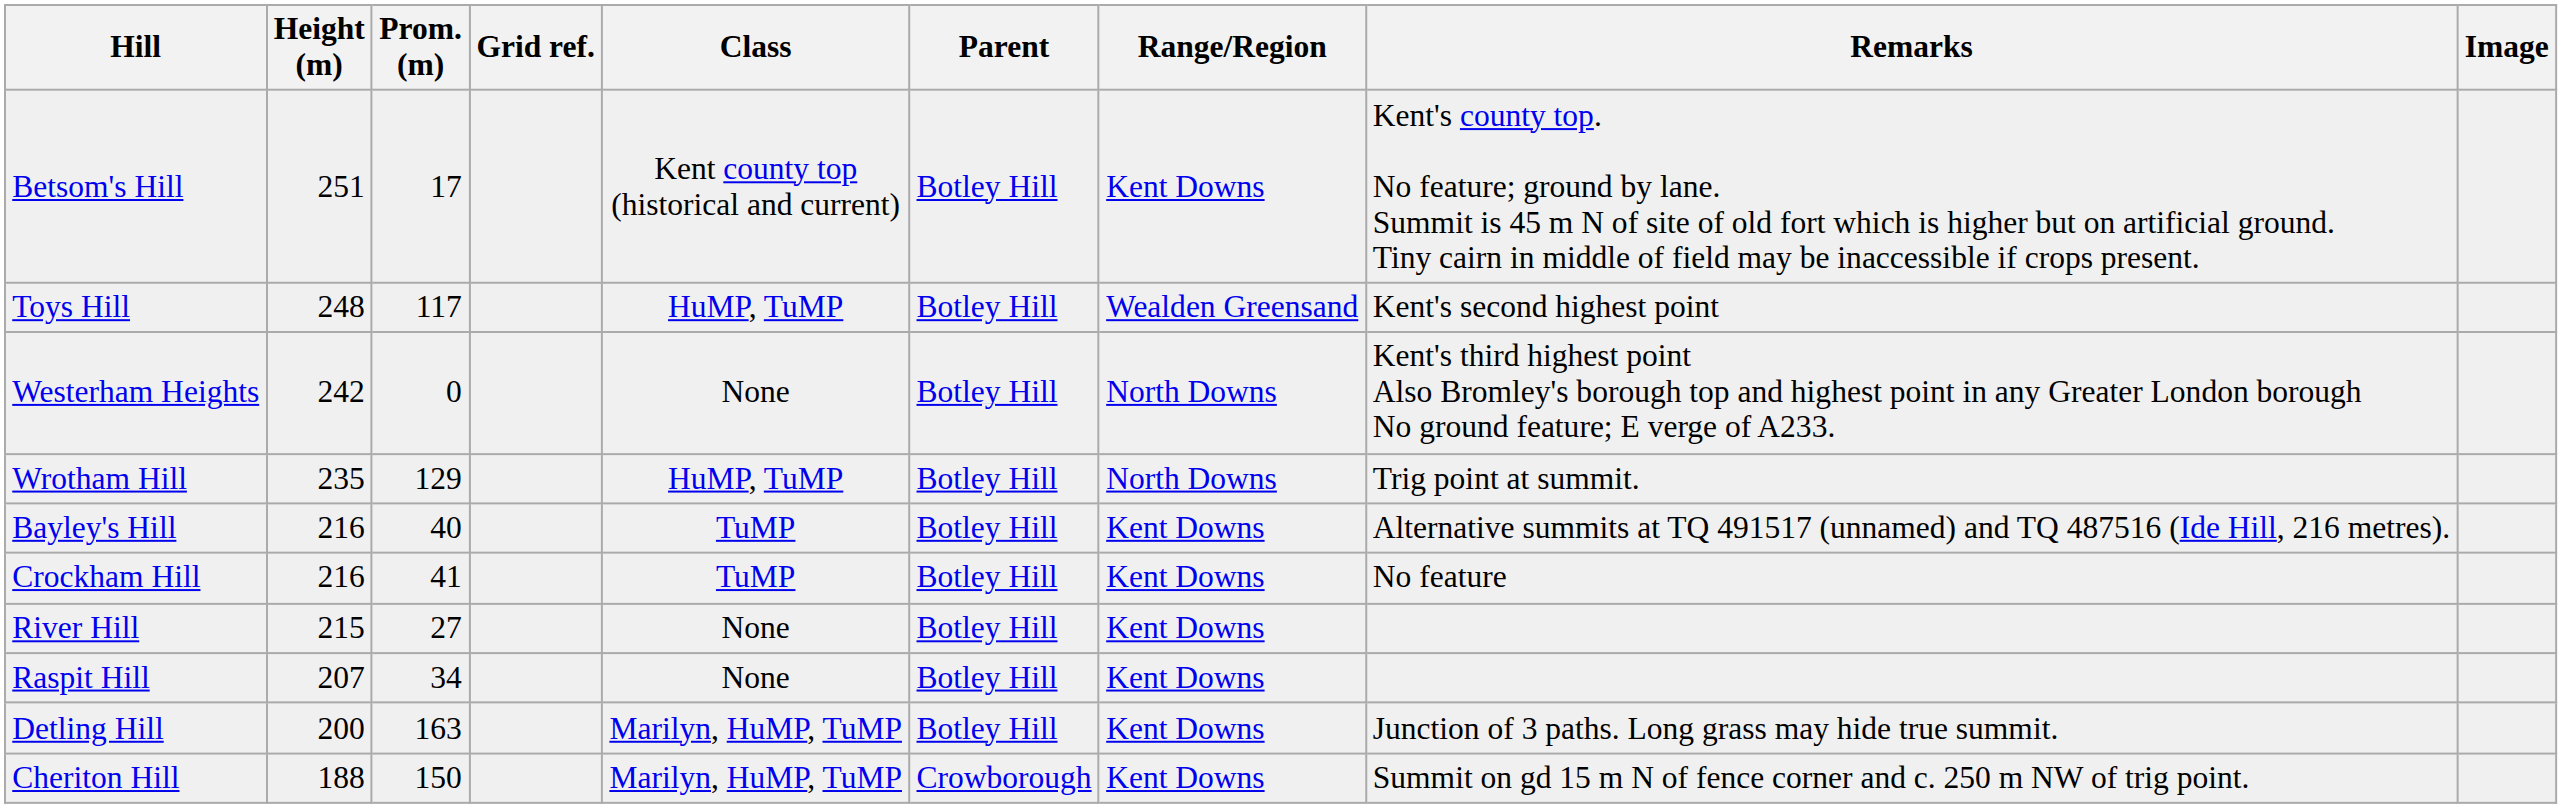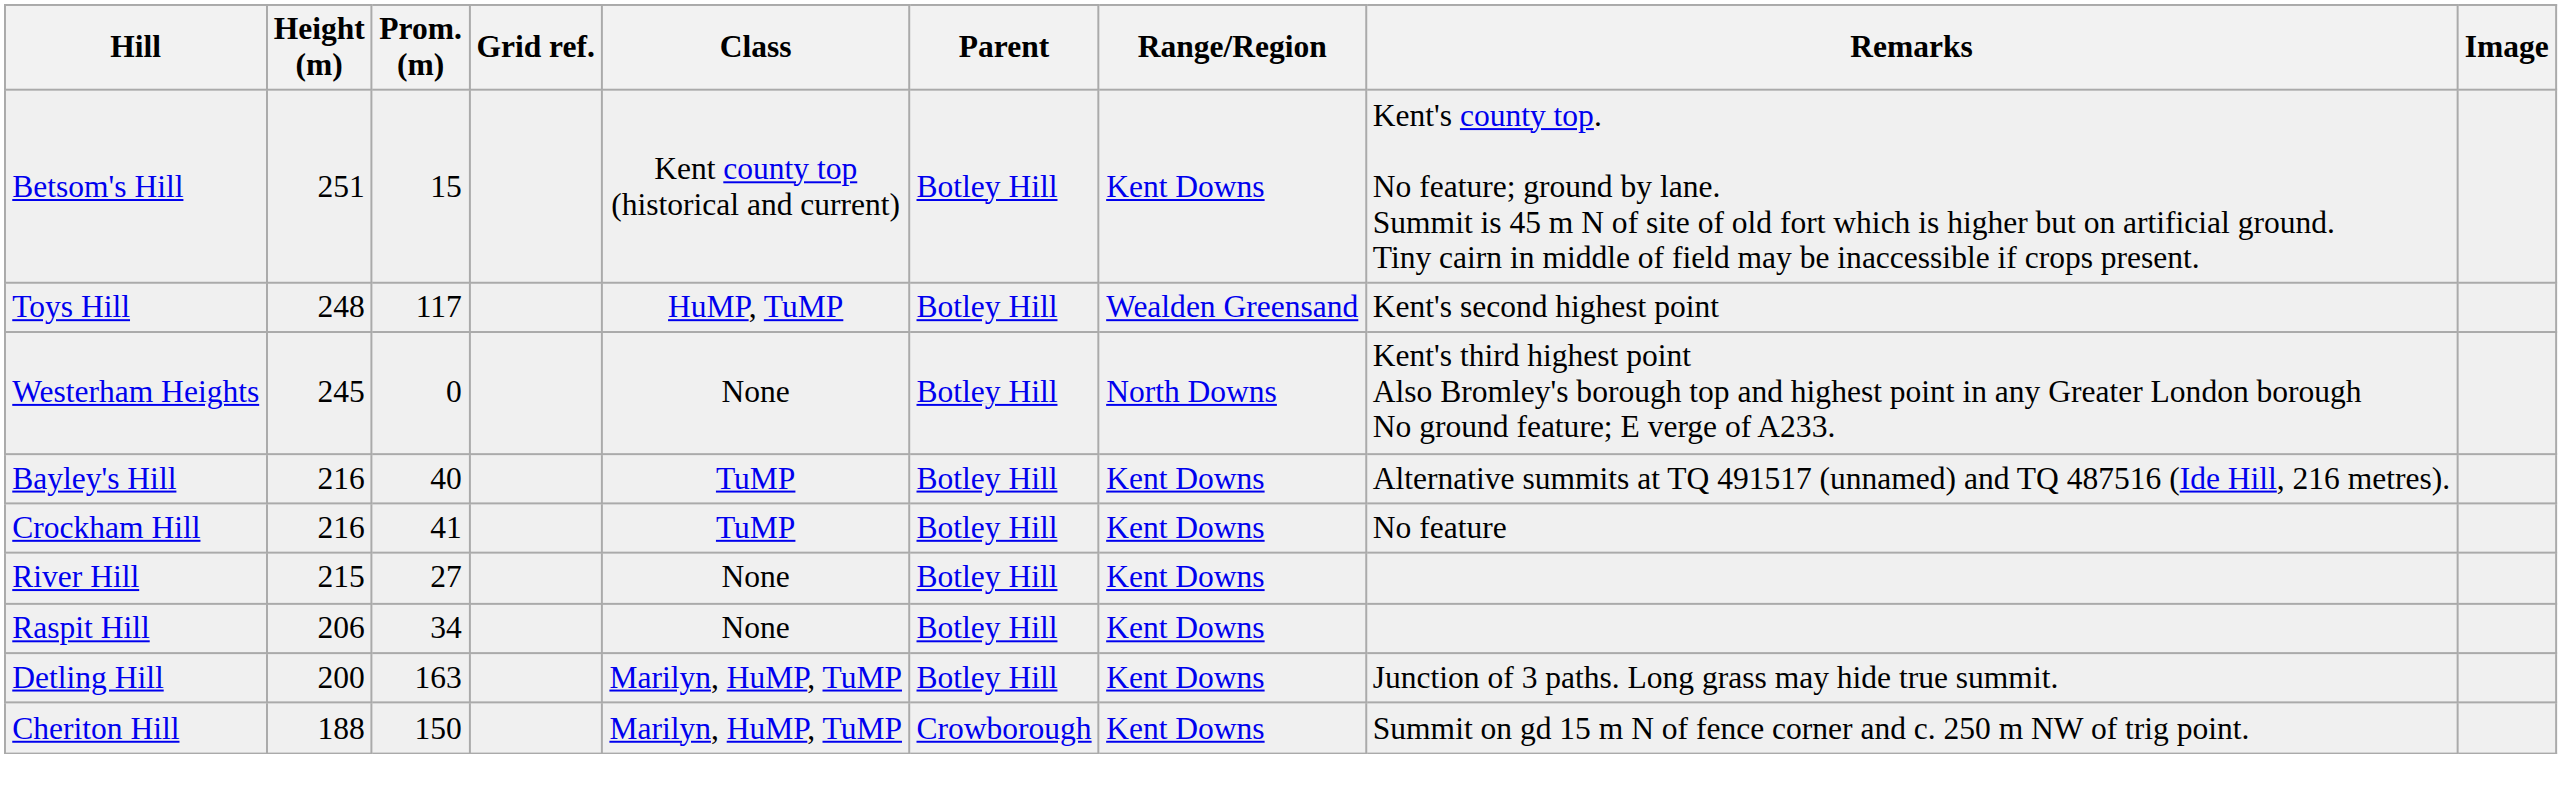(446, 185) 17 -> (446, 185) 15
(341, 392) 242 -> (341, 392) 245
- row: (100, 477)
(341, 677) 207 -> (341, 627) 206
